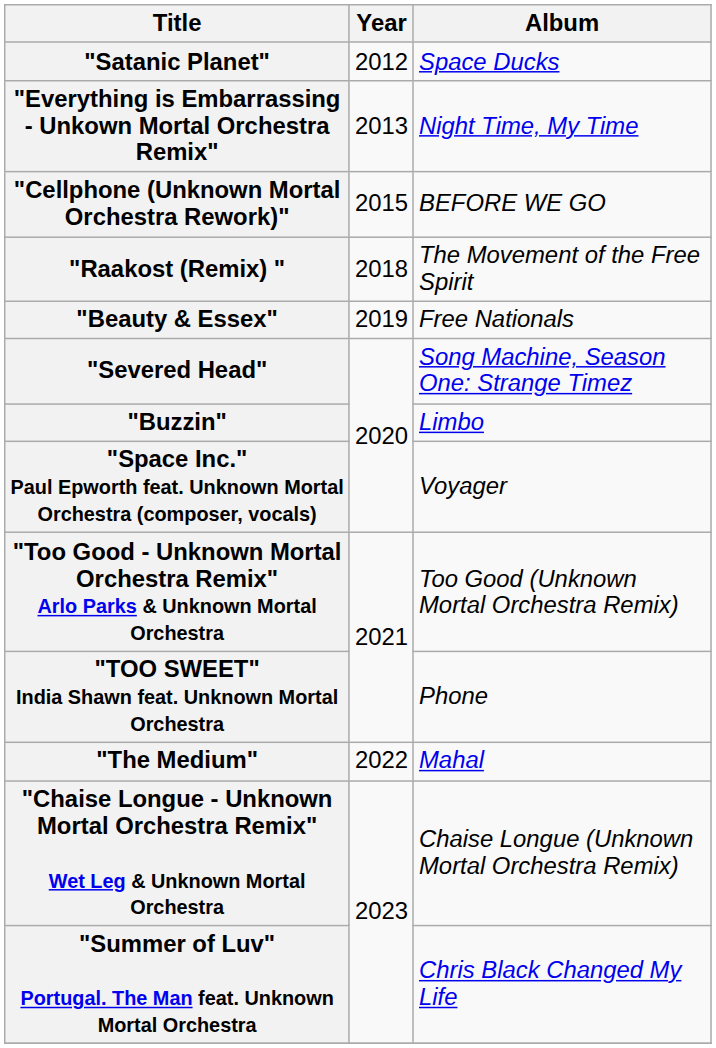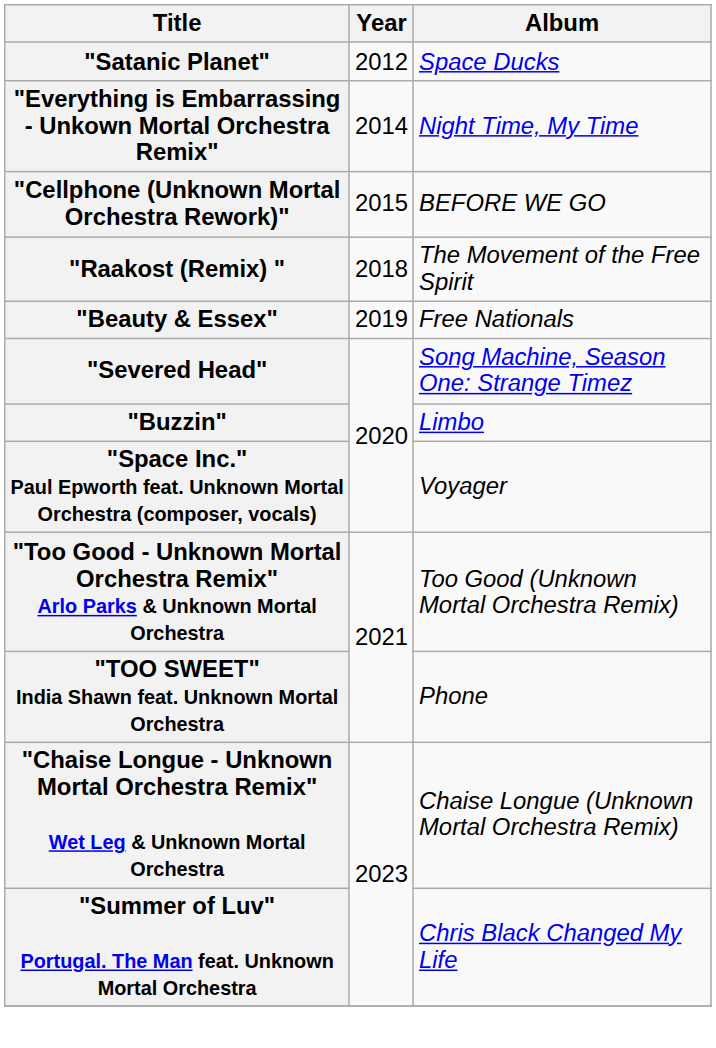(382, 125) 2013 -> (382, 125) 2014
- row: (177, 761)
